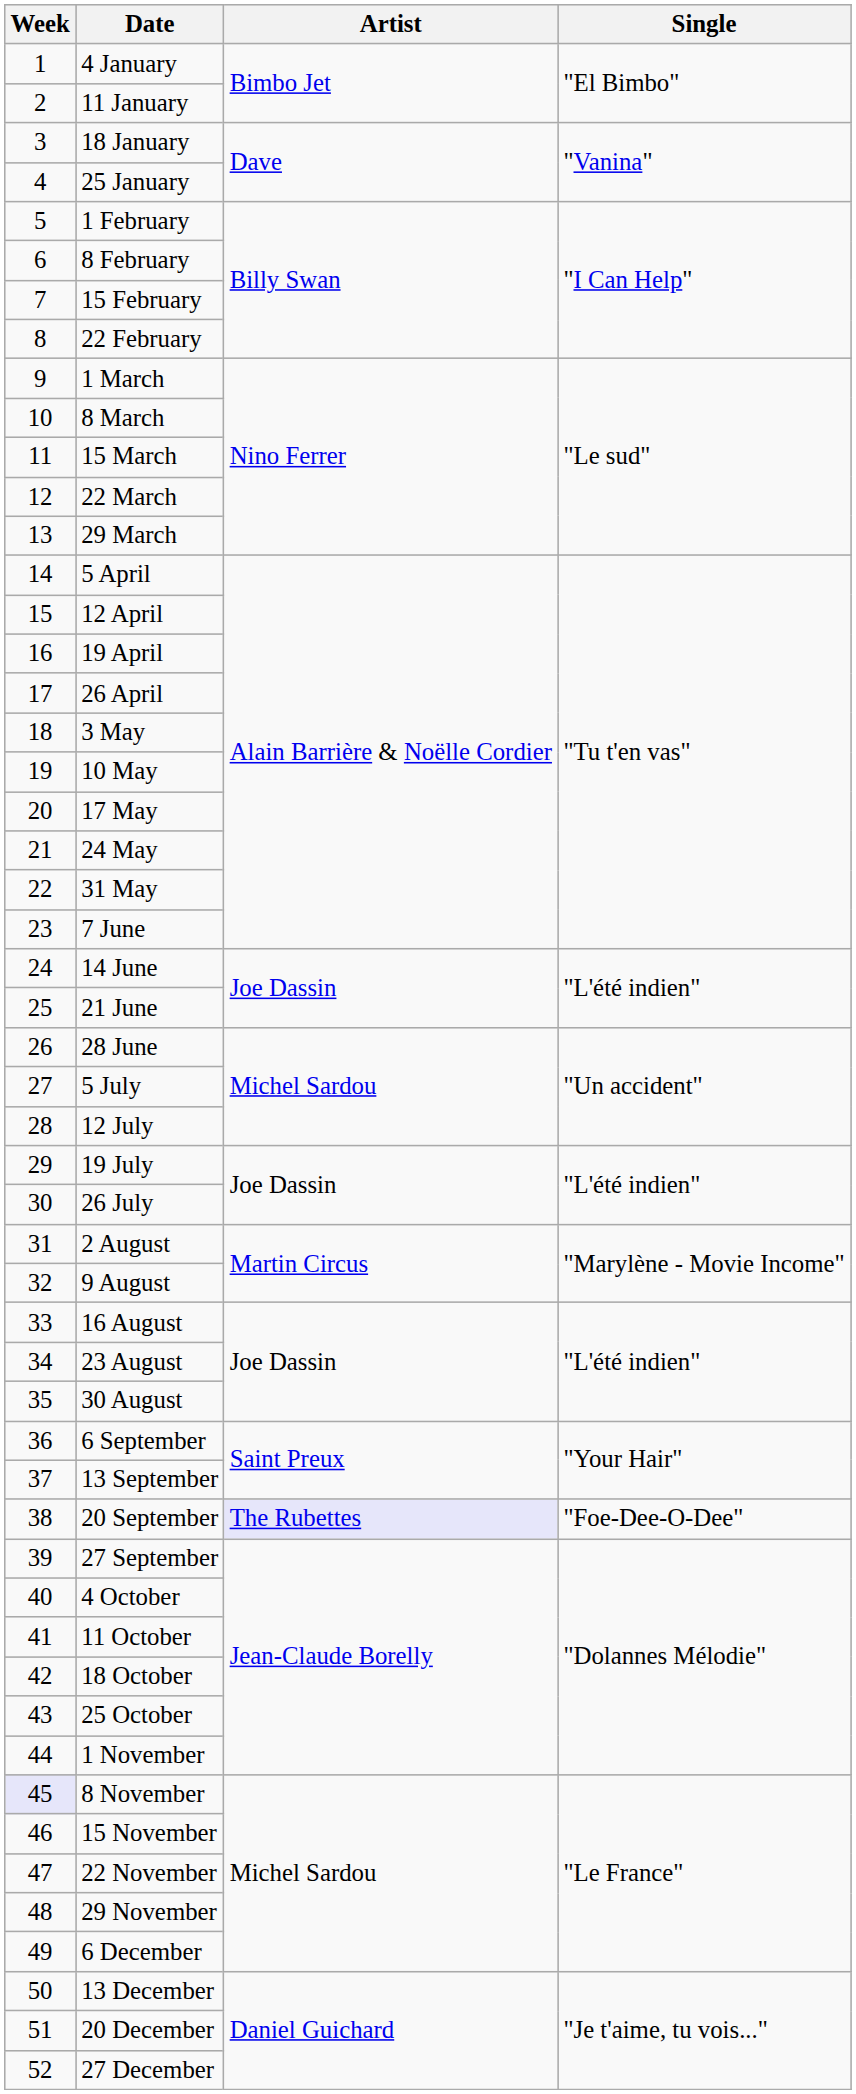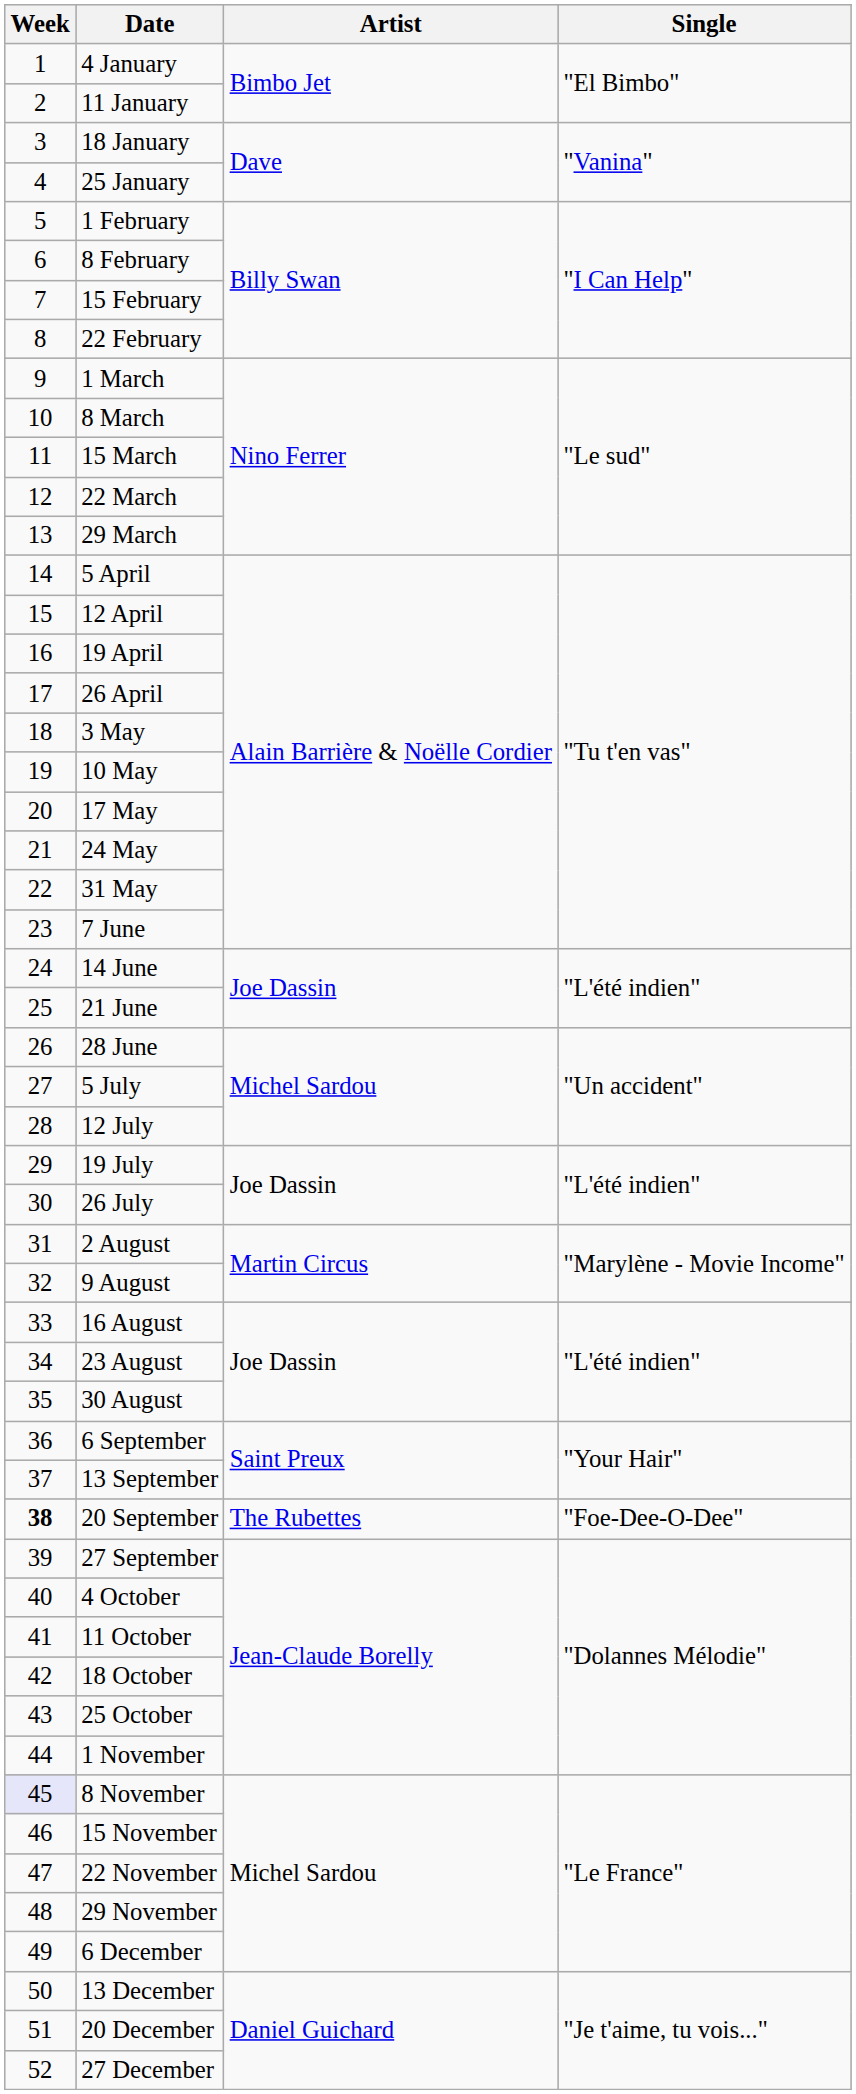(40, 1518) normal -> (40, 1518) bold
(295, 1518) lavender background -> (295, 1518) no background
